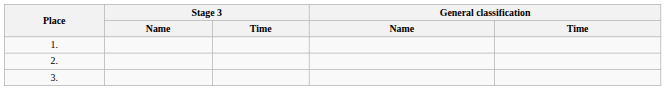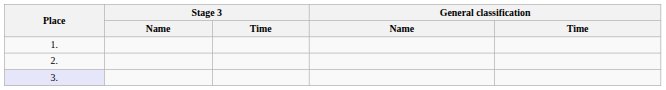(54, 77) no background -> (54, 77) lavender background
